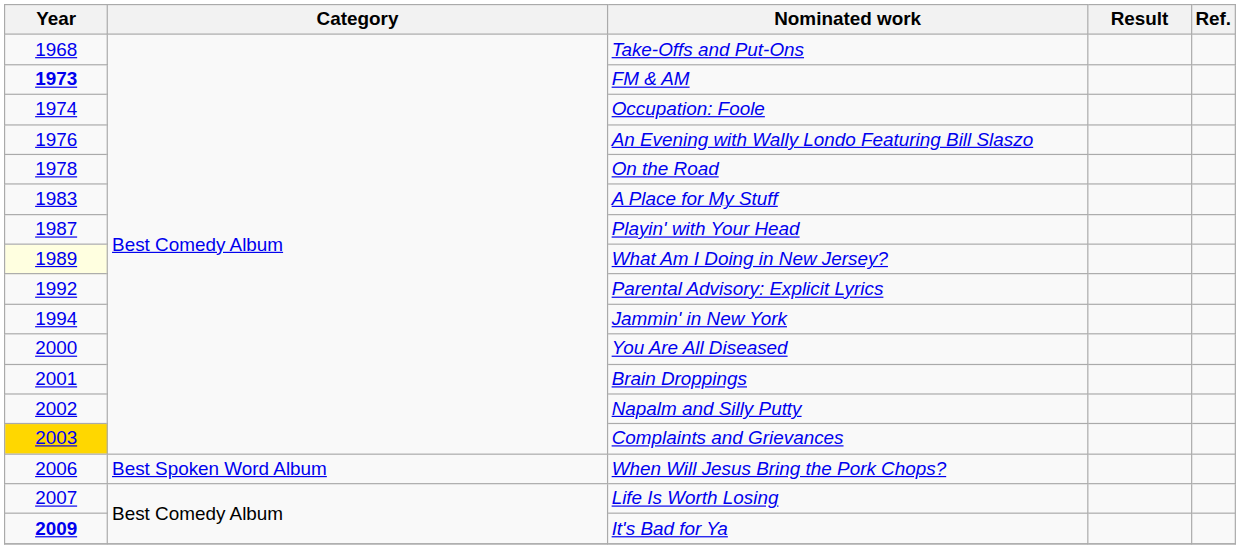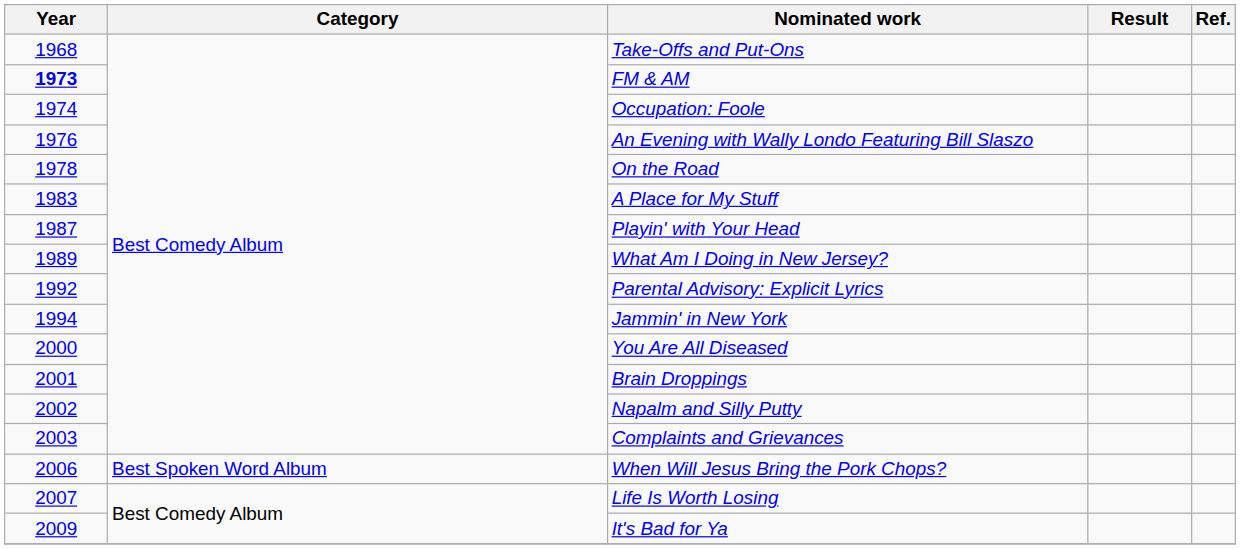(56, 259) lightyellow background -> (56, 259) no background
(56, 438) gold background -> (56, 438) no background
(56, 528) bold -> (56, 528) normal
